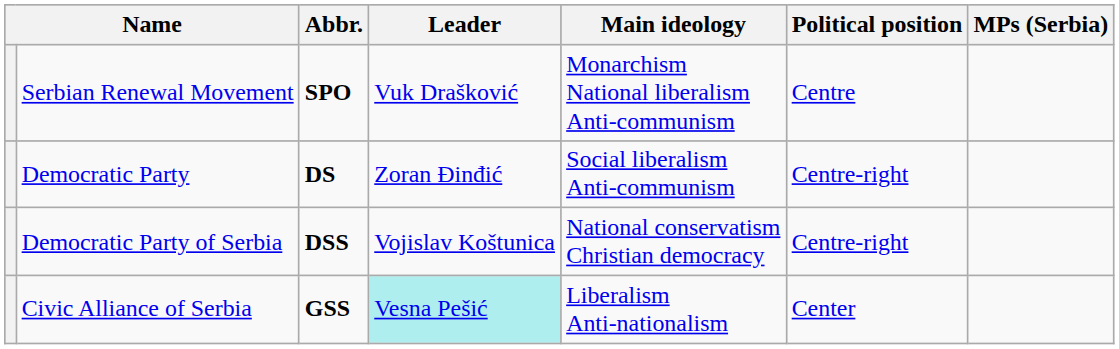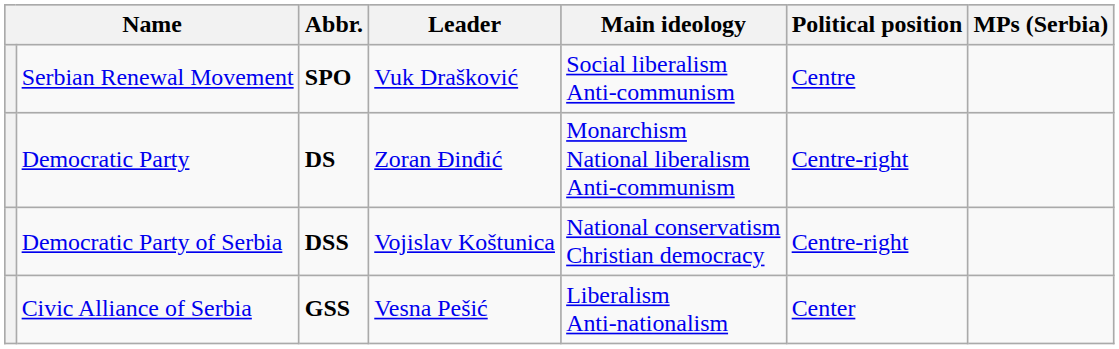(658, 92) Monarchism National liberalism Anti-communism -> (650, 78) Social liberalism Anti-communism
(650, 174) Social liberalism Anti-communism -> (658, 159) Monarchism National liberalism Anti-communism
(431, 309) paleturquoise background -> (431, 309) no background
